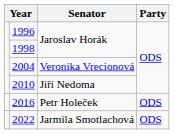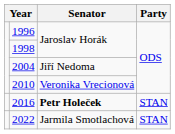(87, 66) Veronika Vrecionová -> (67, 66) Jiří Nedoma
(67, 84) Jiří Nedoma -> (87, 84) Veronika Vrecionová
(69, 102) normal -> (70, 102) bold
(151, 102) ODS -> (154, 102) STAN
(151, 119) ODS -> (154, 119) STAN
